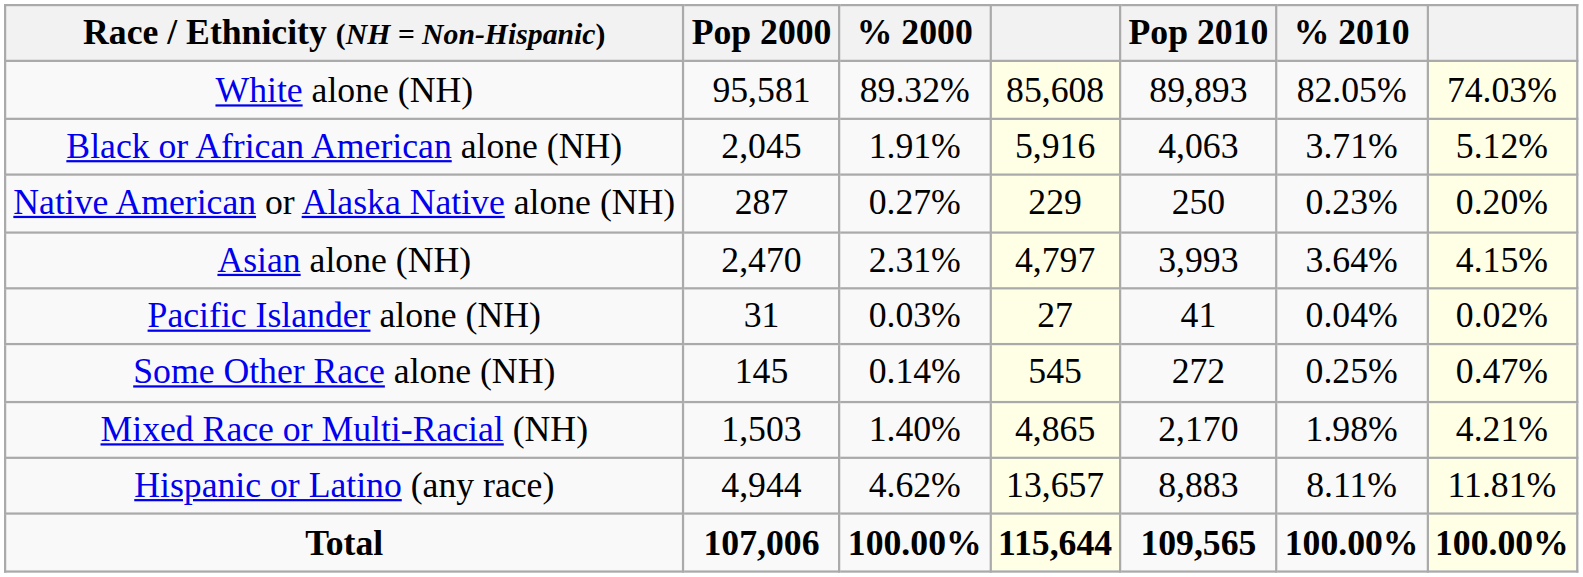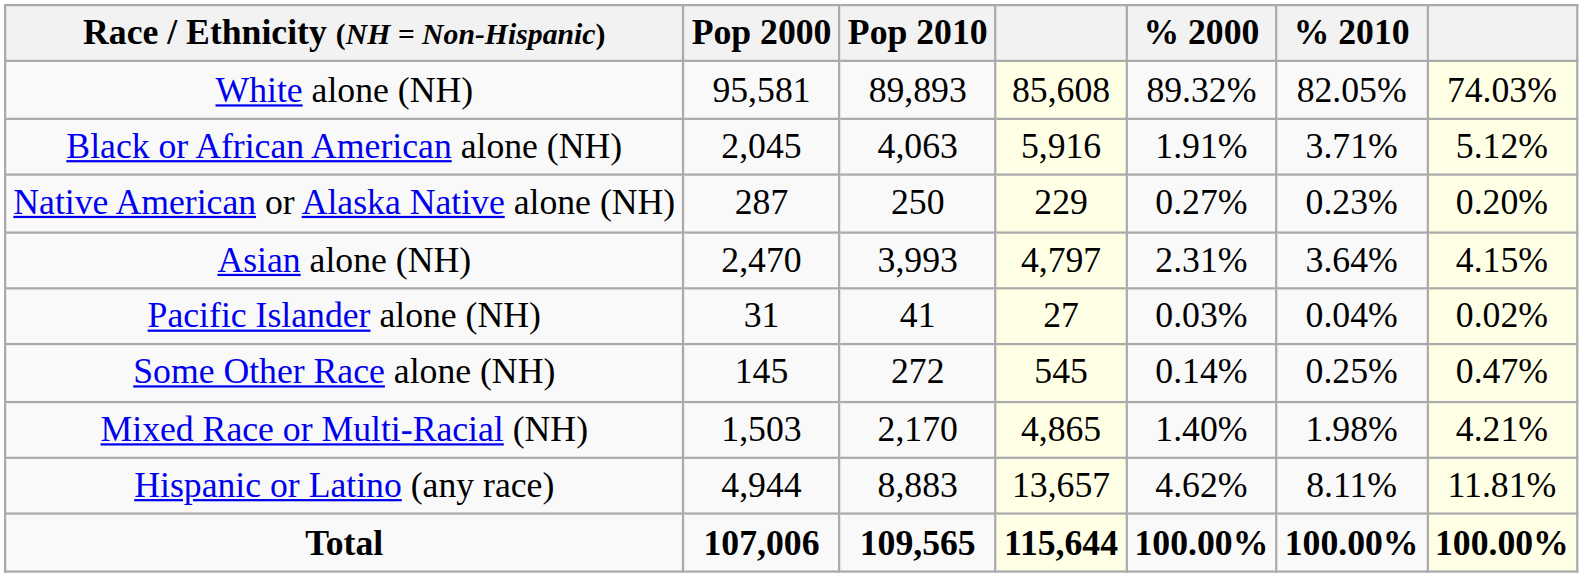columns swapped: (1198, 32) <-> (915, 32)
